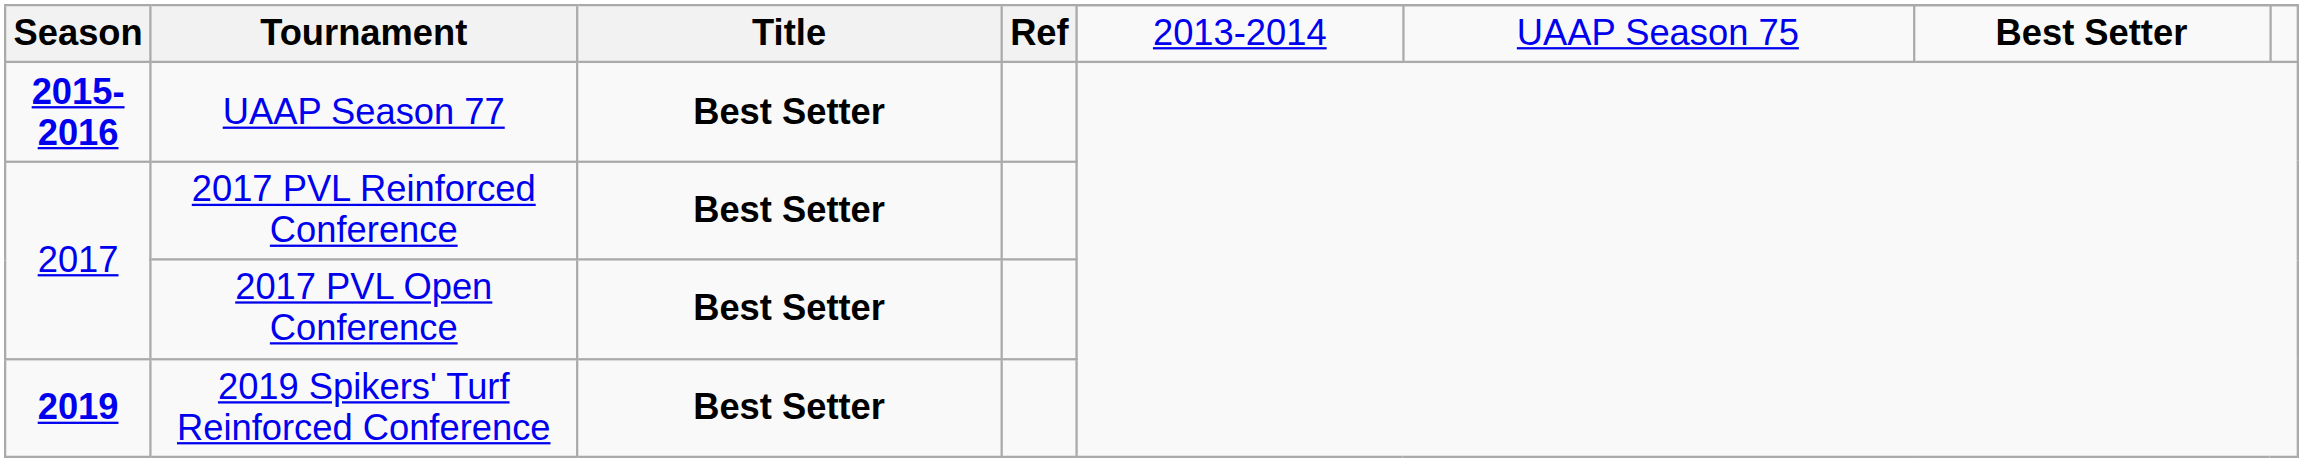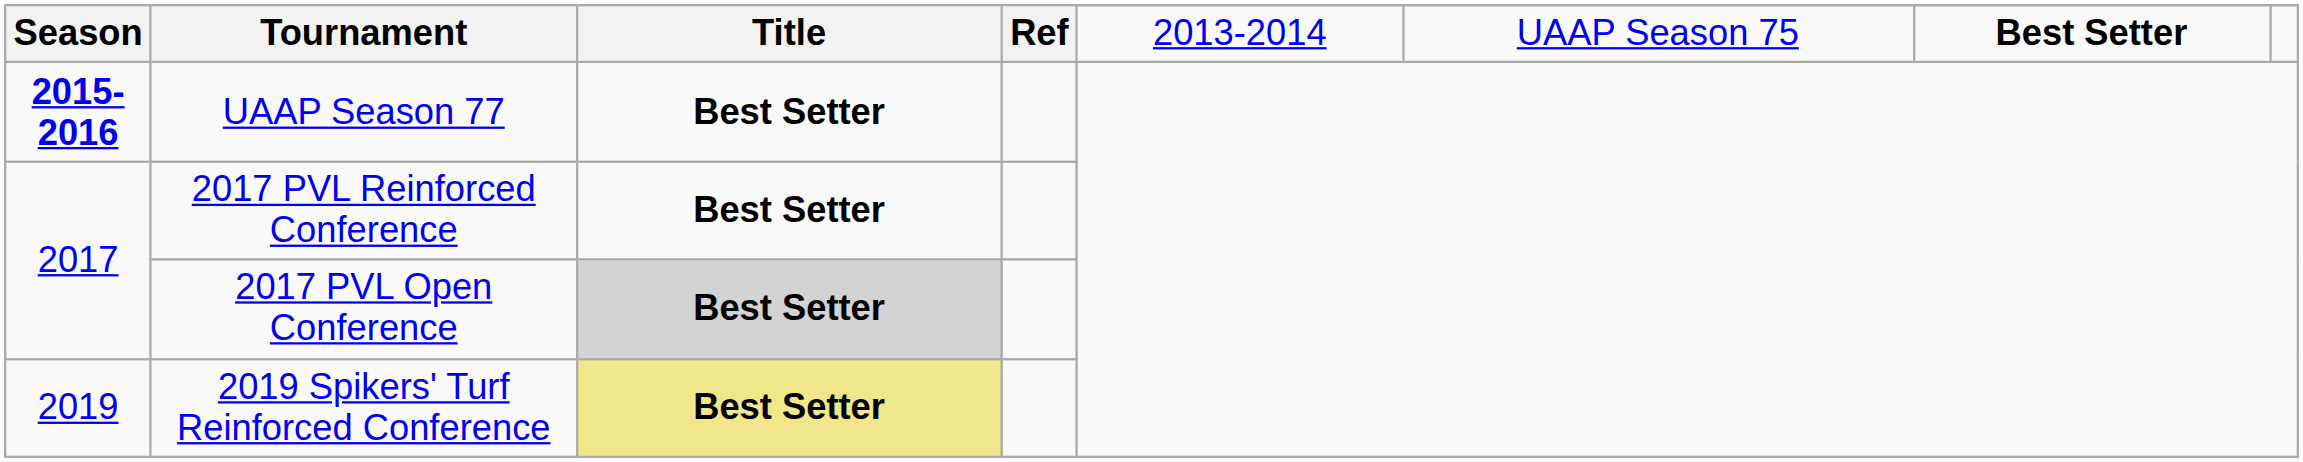(789, 308) no background -> (789, 308) lightgrey background
(78, 406) bold -> (78, 406) normal
(789, 406) no background -> (789, 406) khaki background
